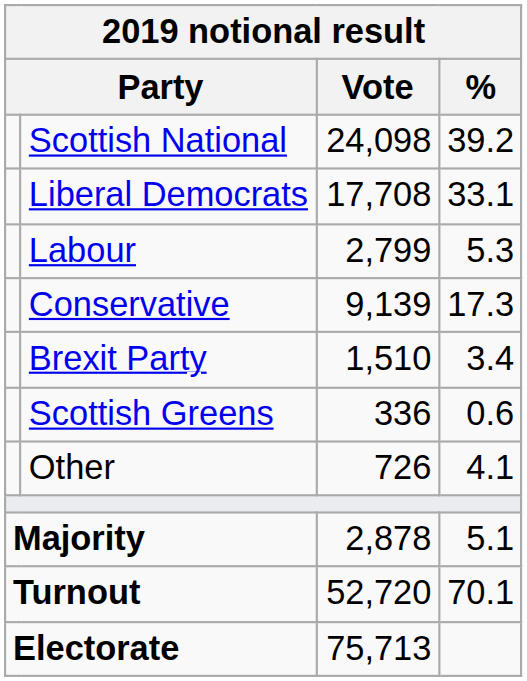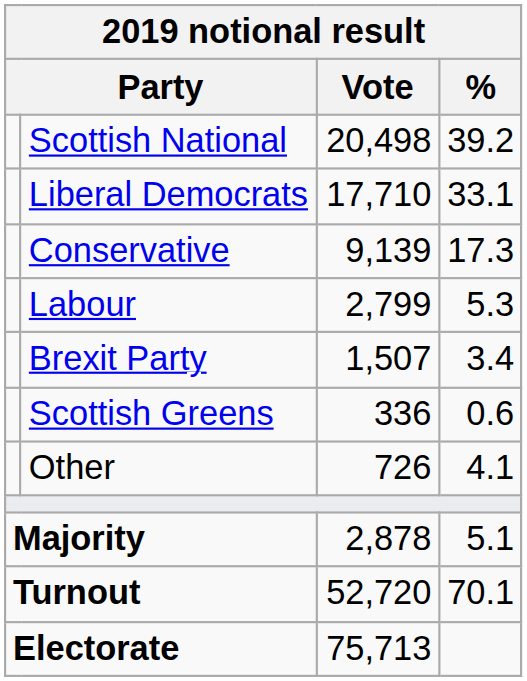(379, 140) 24,098 -> (379, 140) 20,498
(379, 195) 17,708 -> (379, 195) 17,710
rows swapped: (129, 304) <-> (82, 250)
(388, 359) 1,510 -> (388, 359) 1,507
